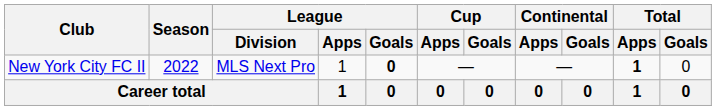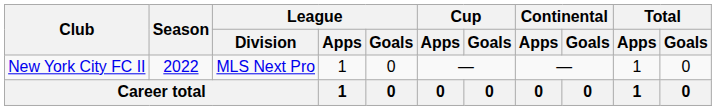(391, 67) bold -> (391, 67) normal
(637, 67) bold -> (637, 67) normal
